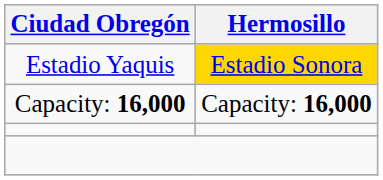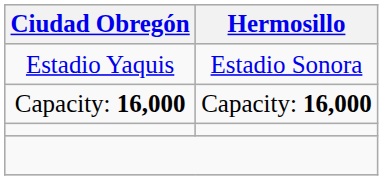(286, 63) gold background -> (286, 63) no background
